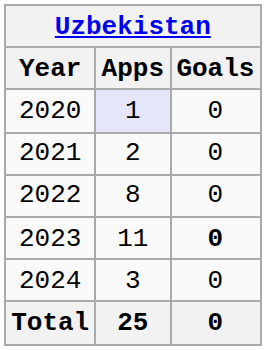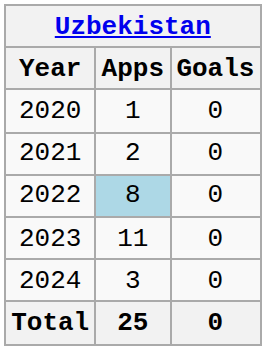(133, 111) lavender background -> (133, 111) no background
(133, 196) no background -> (133, 196) lightblue background
(215, 238) bold -> (215, 238) normal
